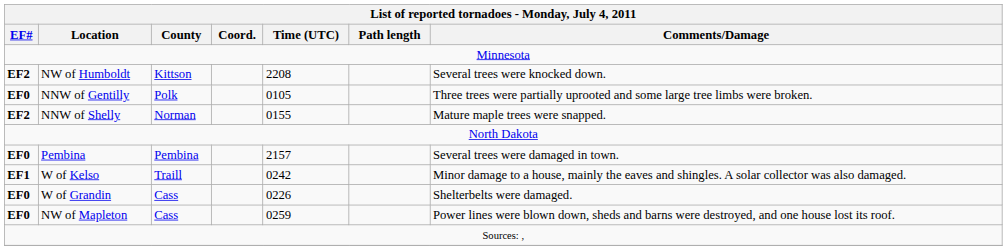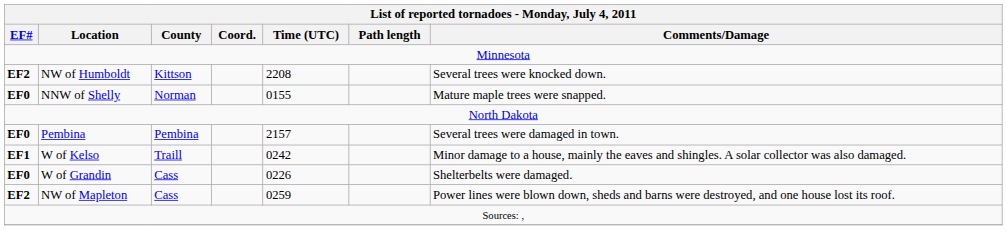- row: (85, 94)
(19, 114) EF2 -> (19, 94) EF0
(19, 214) EF0 -> (19, 194) EF2
